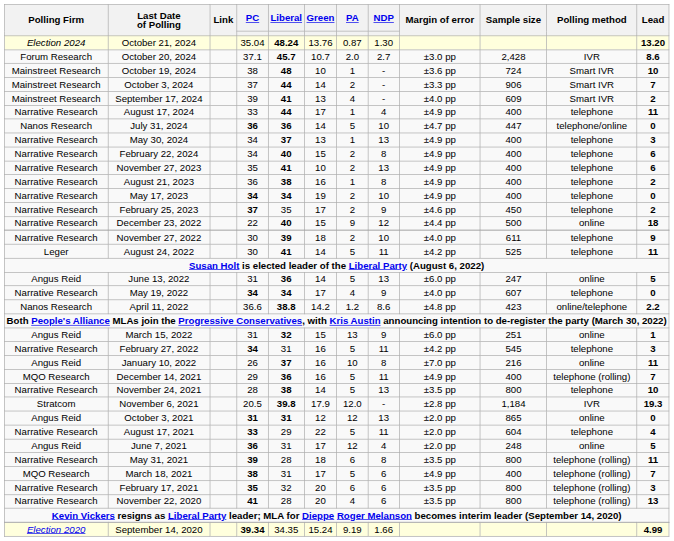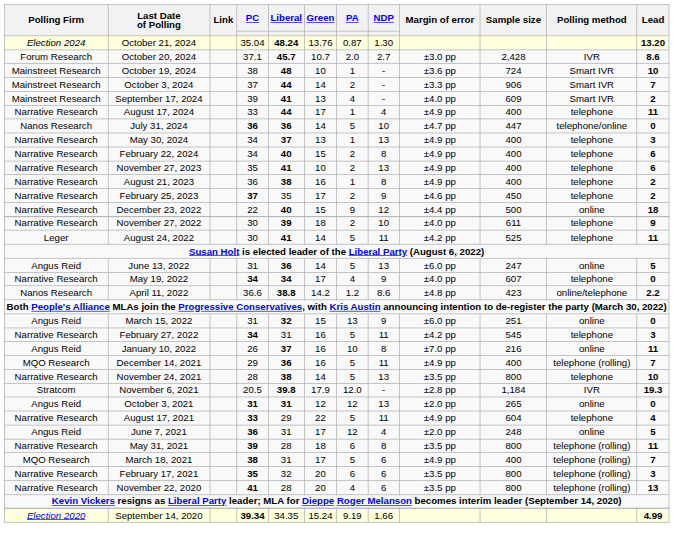- row: (159, 196)
(653, 335) 1 -> (653, 321) 0
(513, 418) 865 -> (513, 404) 265
(440, 432) ±2.0 pp -> (440, 418) ±4.9 pp
